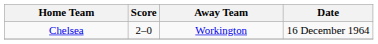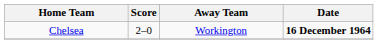(328, 30) normal -> (328, 30) bold
